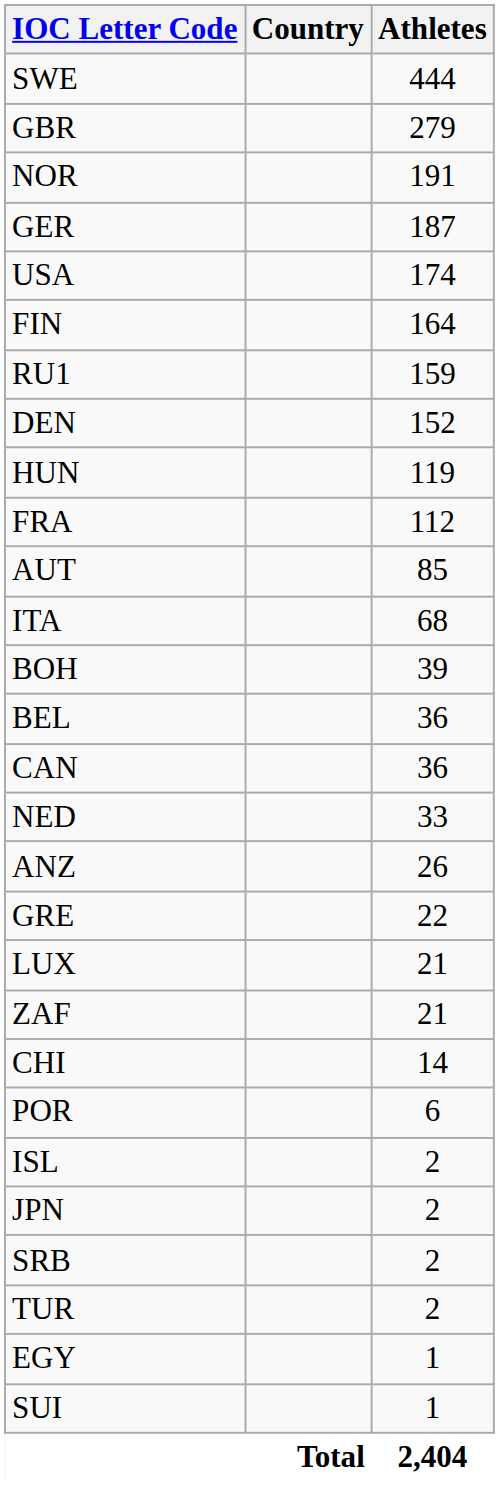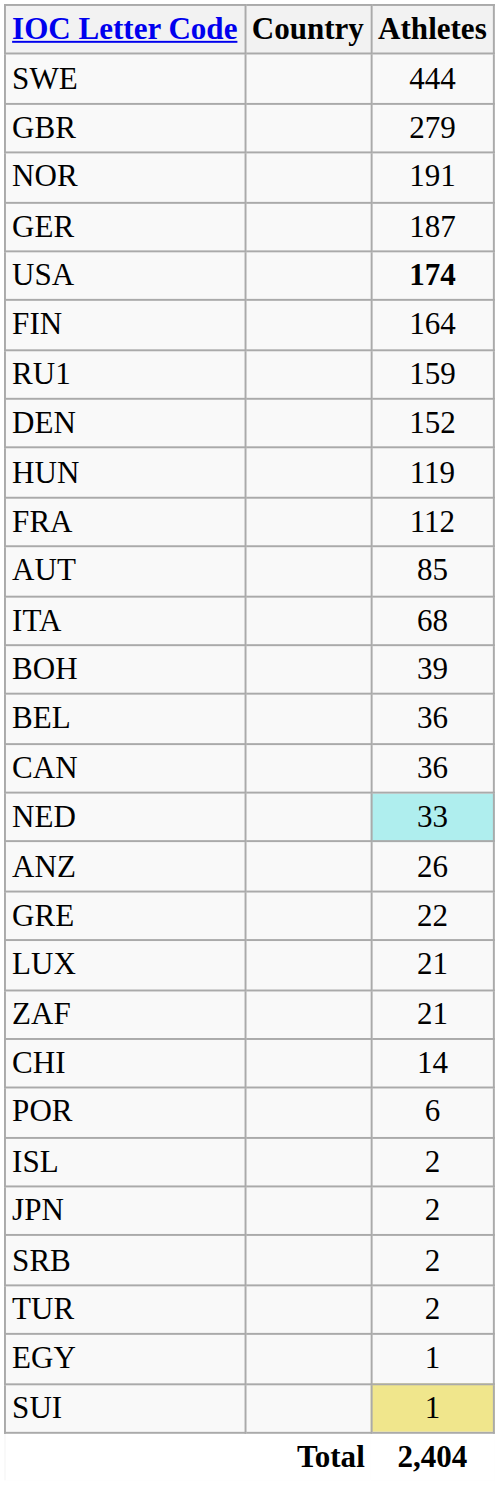(432, 275) normal -> (432, 275) bold
(432, 816) no background -> (432, 816) paleturquoise background
(432, 1407) no background -> (432, 1407) khaki background
